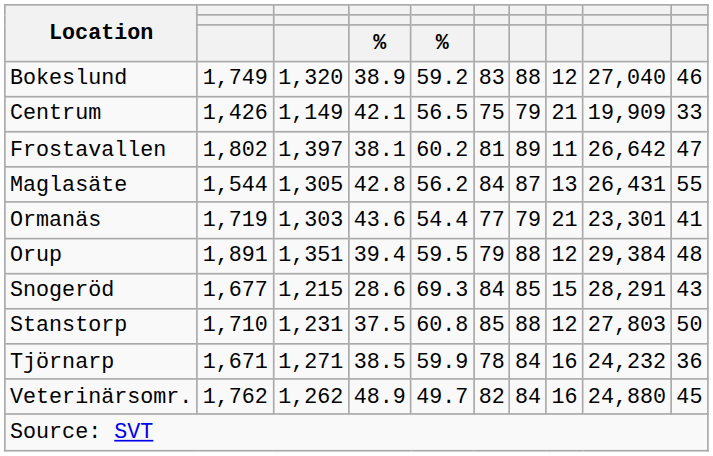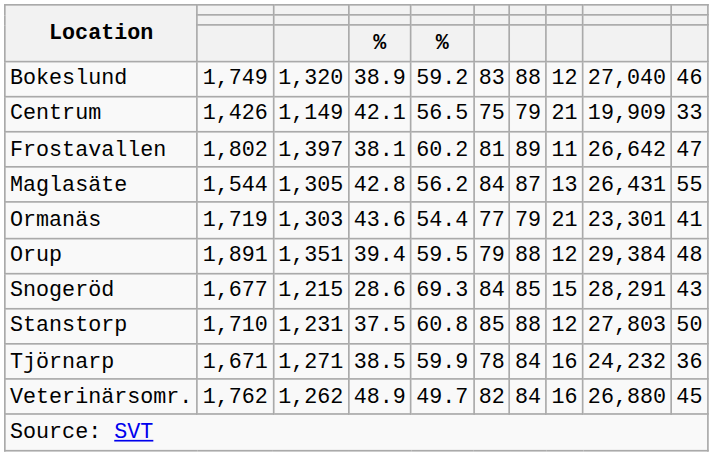(627, 397) 24,880 -> (627, 397) 26,880
